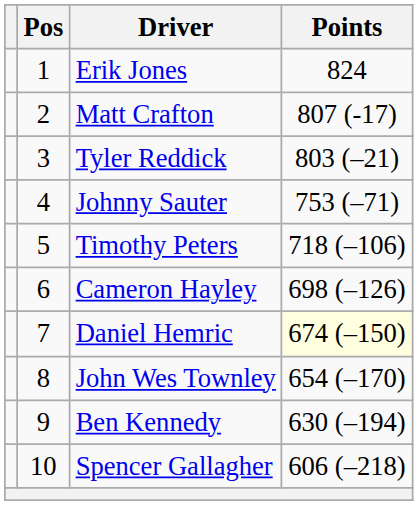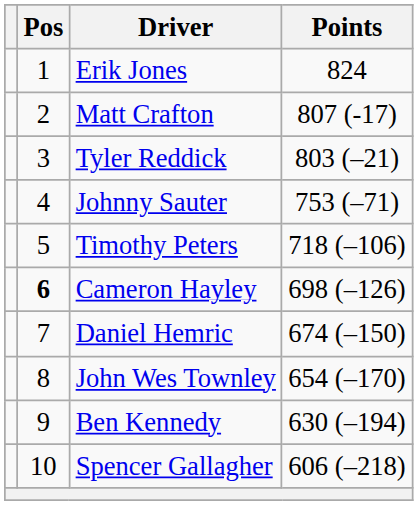(43, 289) normal -> (43, 289) bold
(347, 333) lightyellow background -> (347, 333) no background
